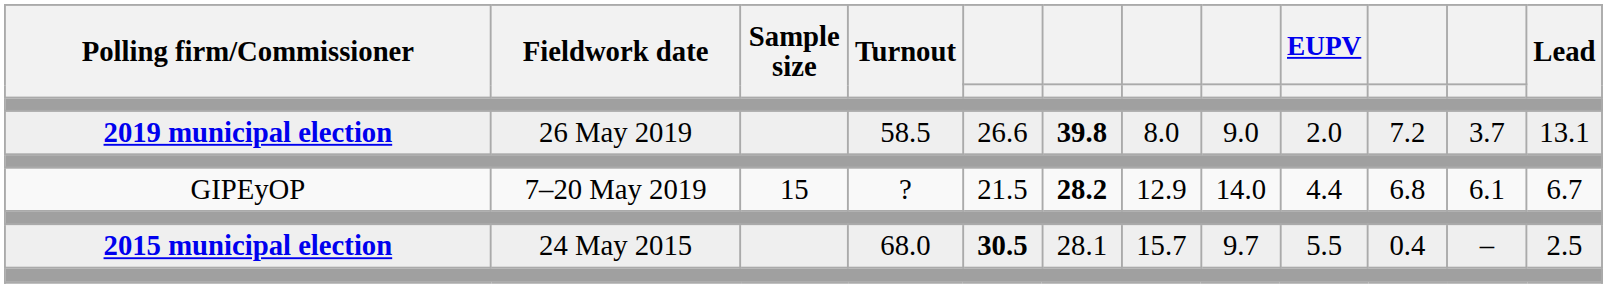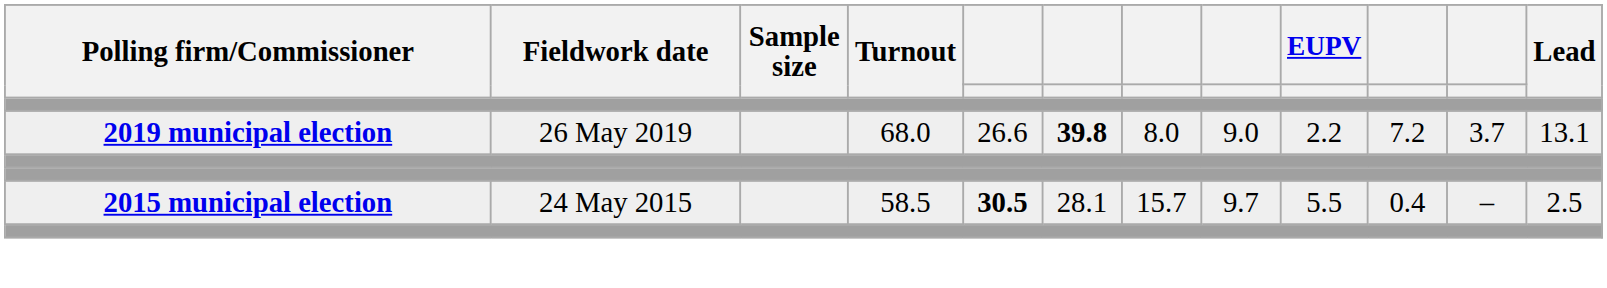(905, 132) 58.5 -> (905, 132) 68.0
(1324, 132) 2.0 -> (1324, 132) 2.2
- row: (248, 189)
(905, 246) 68.0 -> (905, 202) 58.5
